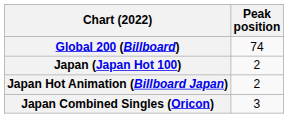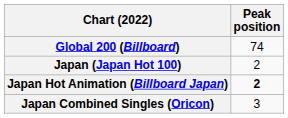(257, 84) normal -> (257, 84) bold
